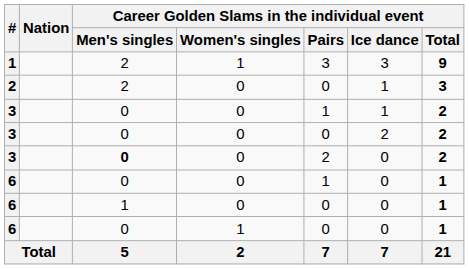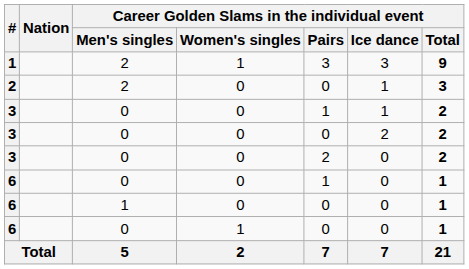(125, 157) bold -> (125, 157) normal
